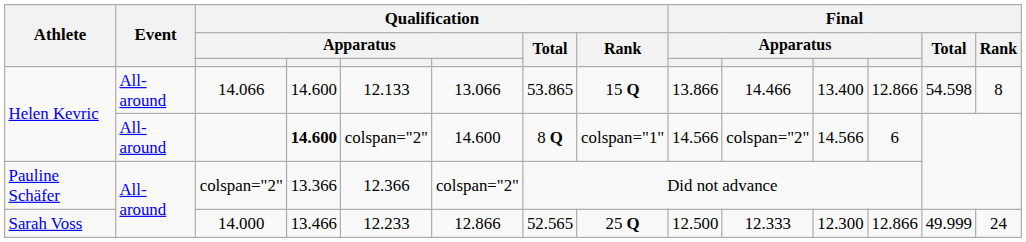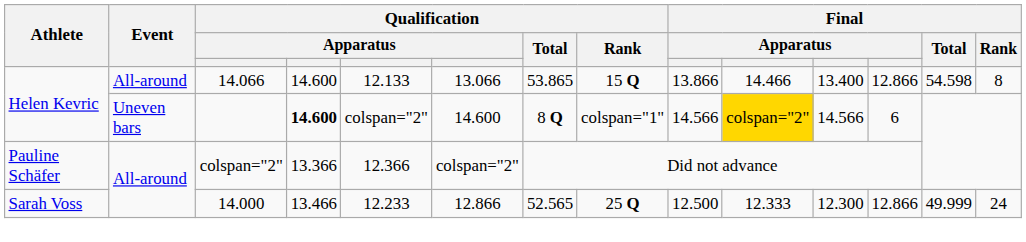(143, 138) All-around -> (139, 118) Uneven bars
(768, 138) no background -> (768, 118) gold background
